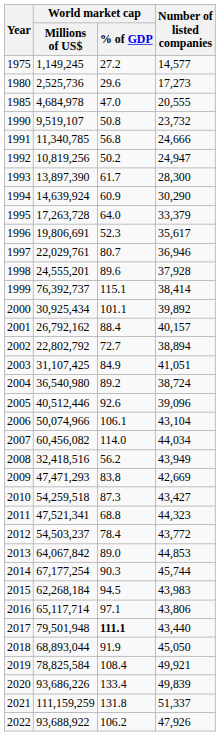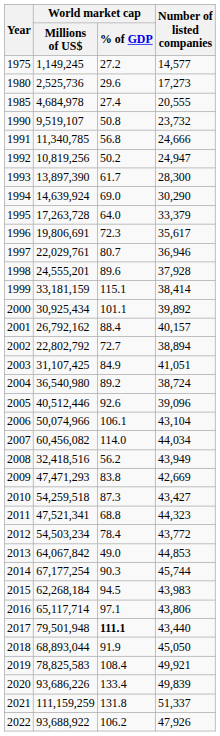(110, 102) 47.0 -> (110, 102) 27.4
(110, 196) 60.9 -> (110, 196) 69.0
(110, 233) 52.3 -> (110, 233) 72.3
(63, 290) 76,392,737 -> (63, 290) 33,181,159
(63, 534) 54,503,237 -> (63, 534) 54,503,234
(110, 552) 89.0 -> (110, 552) 49.0
(63, 665) 78,825,584 -> (63, 665) 78,825,583
